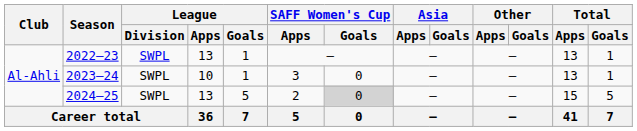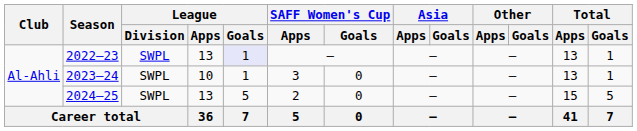(245, 55) no background -> (245, 55) lavender background
(359, 96) lightgrey background -> (359, 96) no background
